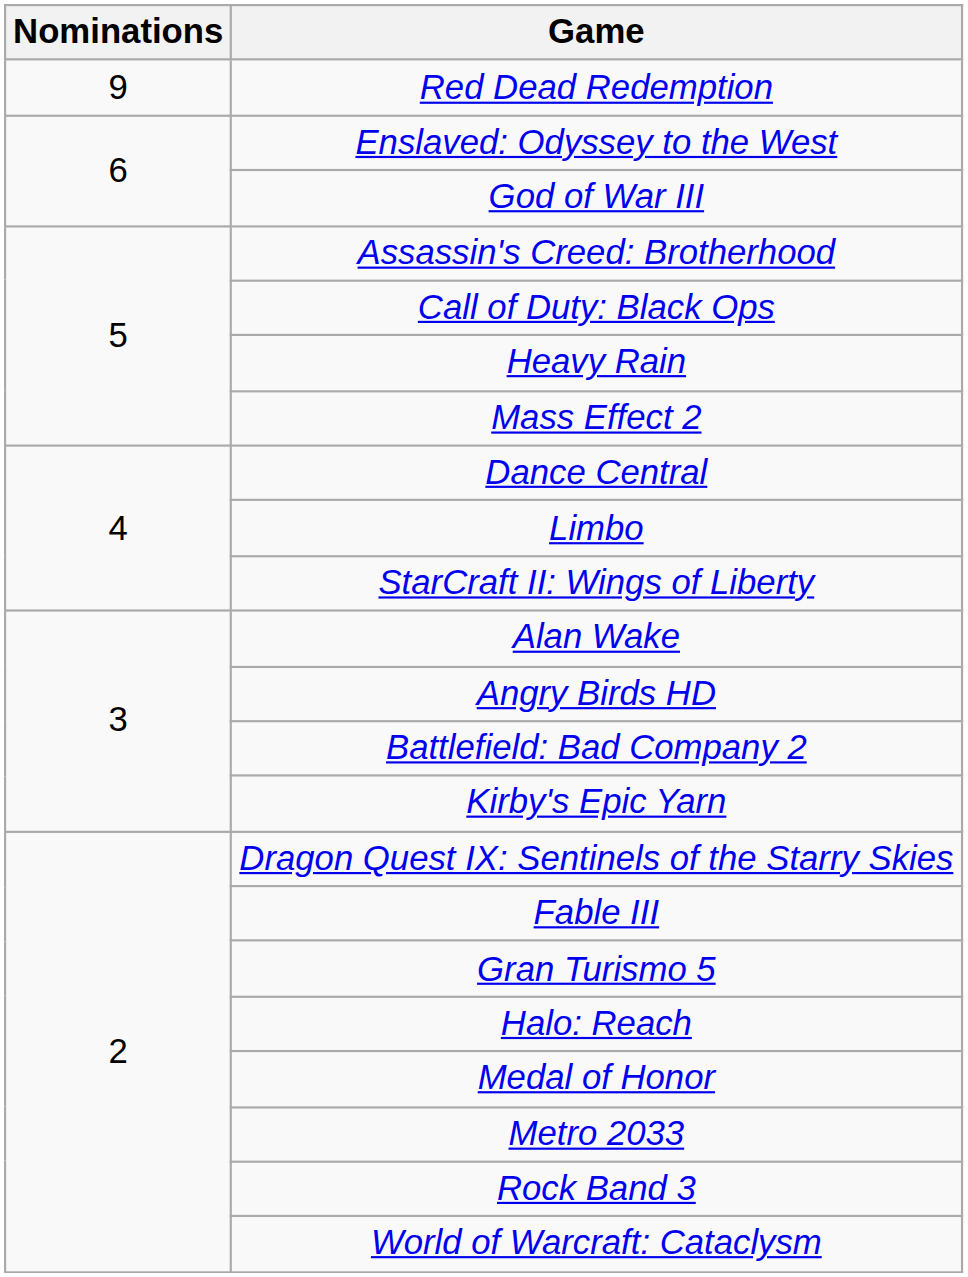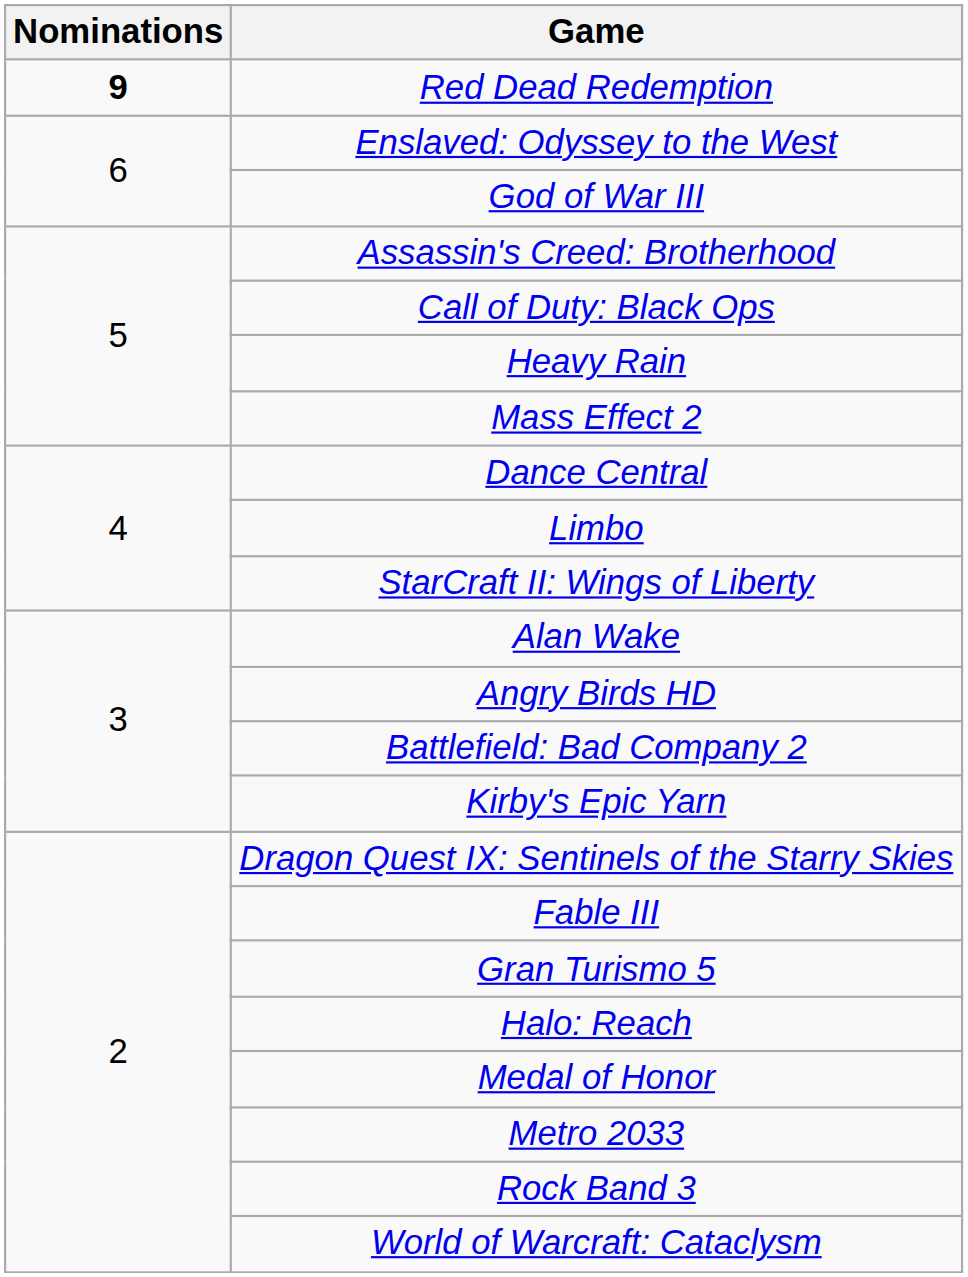(118, 87) normal -> (118, 87) bold
